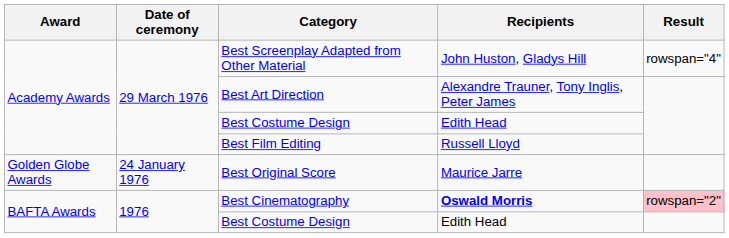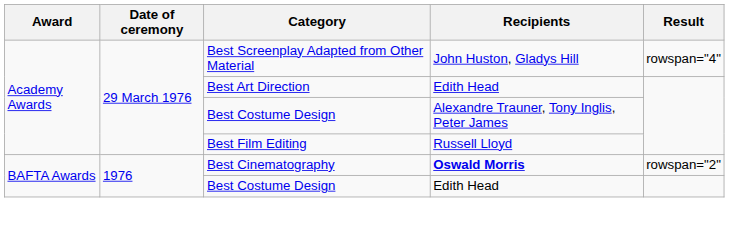(532, 94) Alexandre Trauner, Tony Inglis, Peter James -> (466, 87) Edith Head
(474, 123) Edith Head -> (524, 115) Alexandre Trauner, Tony Inglis, Peter James
- row: (48, 172)
(684, 201) pink background -> (684, 165) no background
